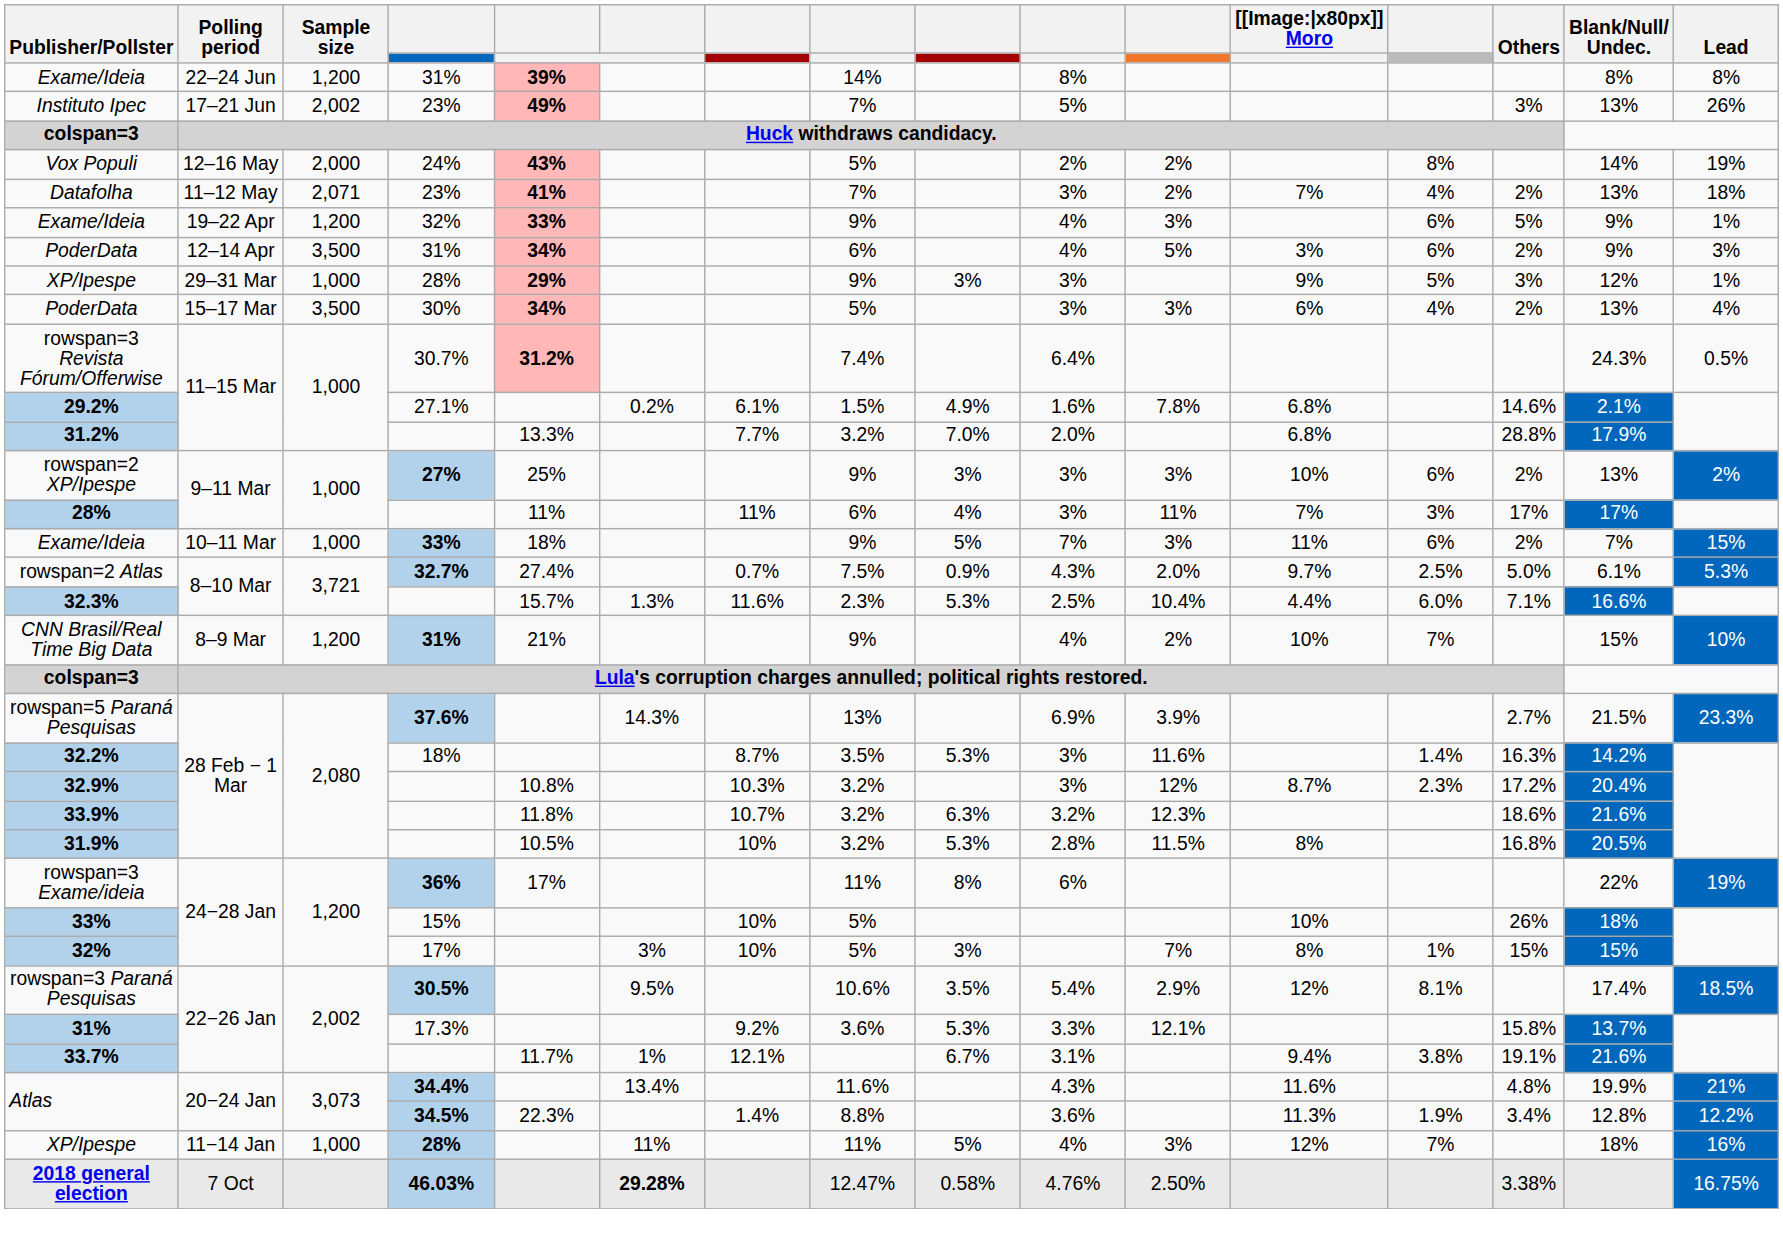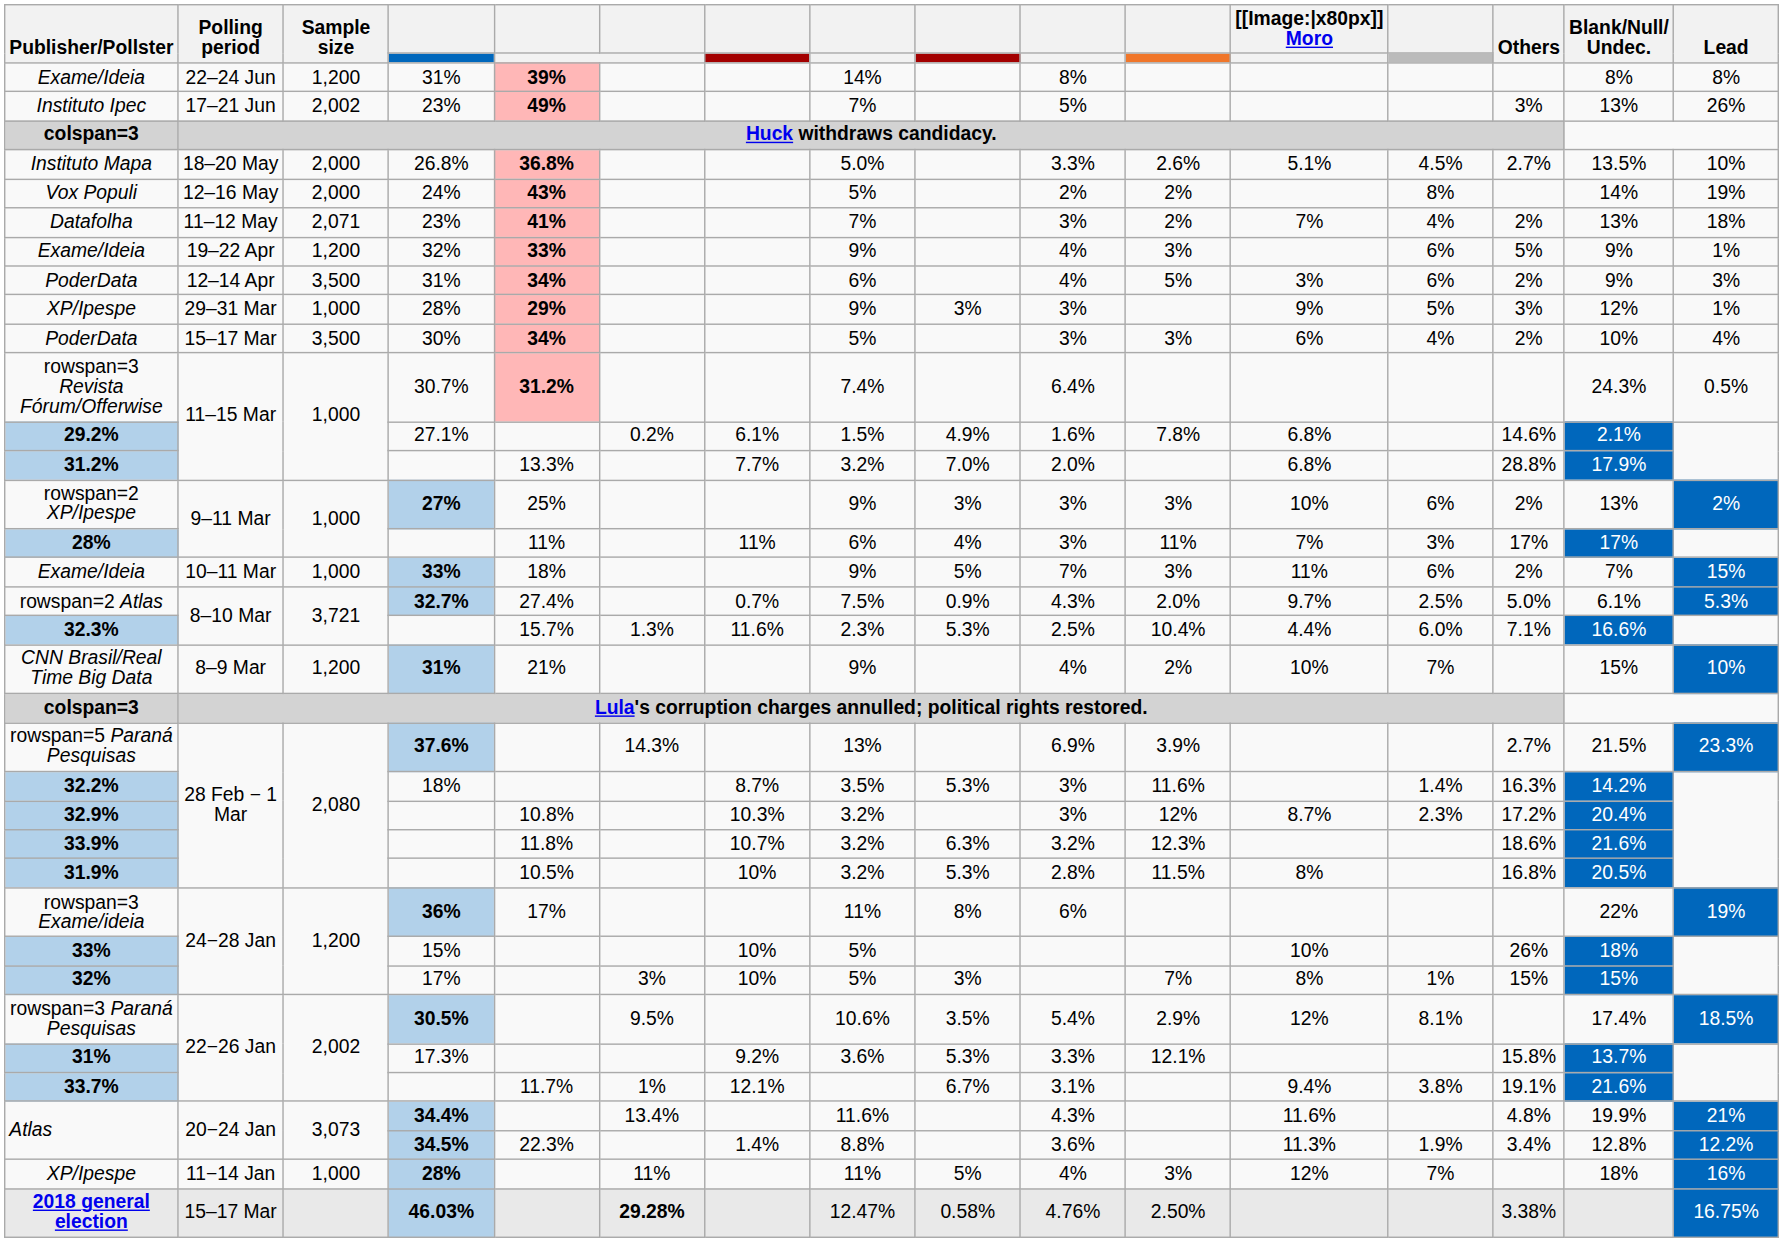+ row: (91, 163)
(1619, 308) 13% -> (1619, 337) 10%
(231, 1183) 7 Oct -> (231, 1212) 15–17 Mar
